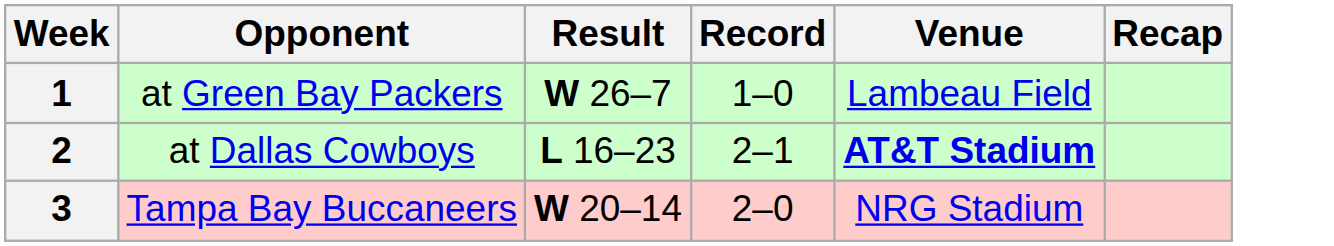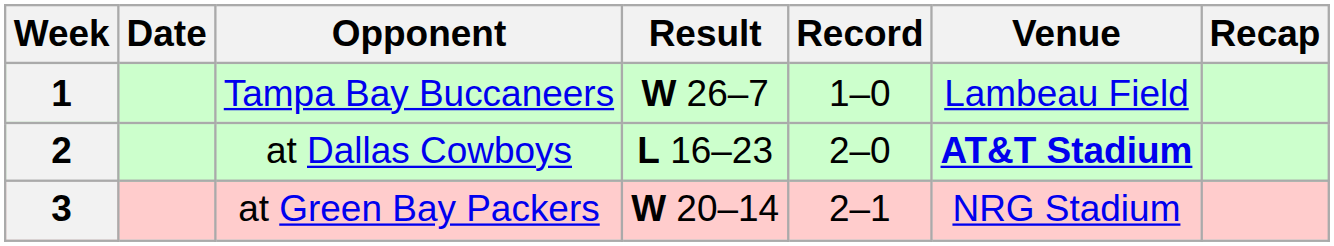+ column: (167, 33)
(322, 92) at Green Bay Packers -> (419, 92) Tampa Bay Buccaneers
(763, 151) 2–1 -> (860, 151) 2–0
(322, 209) Tampa Bay Buccaneers -> (419, 209) at Green Bay Packers
(763, 209) 2–0 -> (860, 209) 2–1
